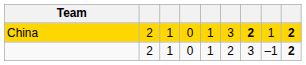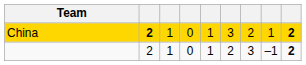(149, 32) normal -> (149, 32) bold
(251, 32) bold -> (251, 32) normal
